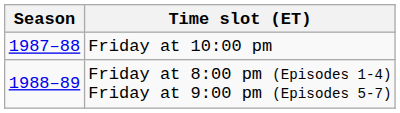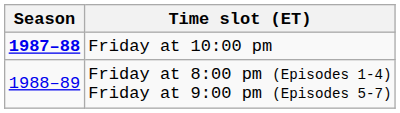(44, 46) normal -> (44, 46) bold
